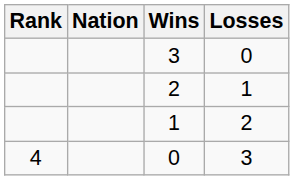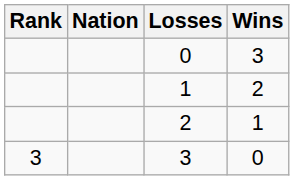columns swapped: (174, 21) <-> (246, 21)
(36, 157) 4 -> (36, 157) 3
